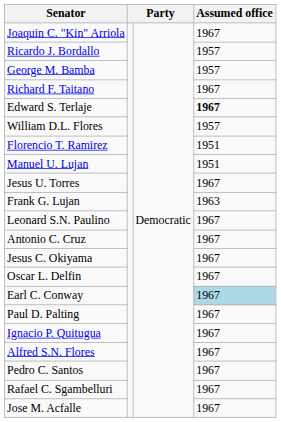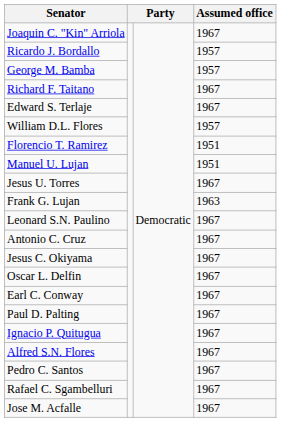(208, 107) bold -> (208, 107) normal
(208, 295) lightblue background -> (208, 295) no background
